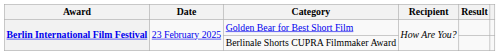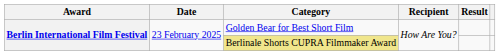(311, 43) no background -> (311, 43) khaki background
